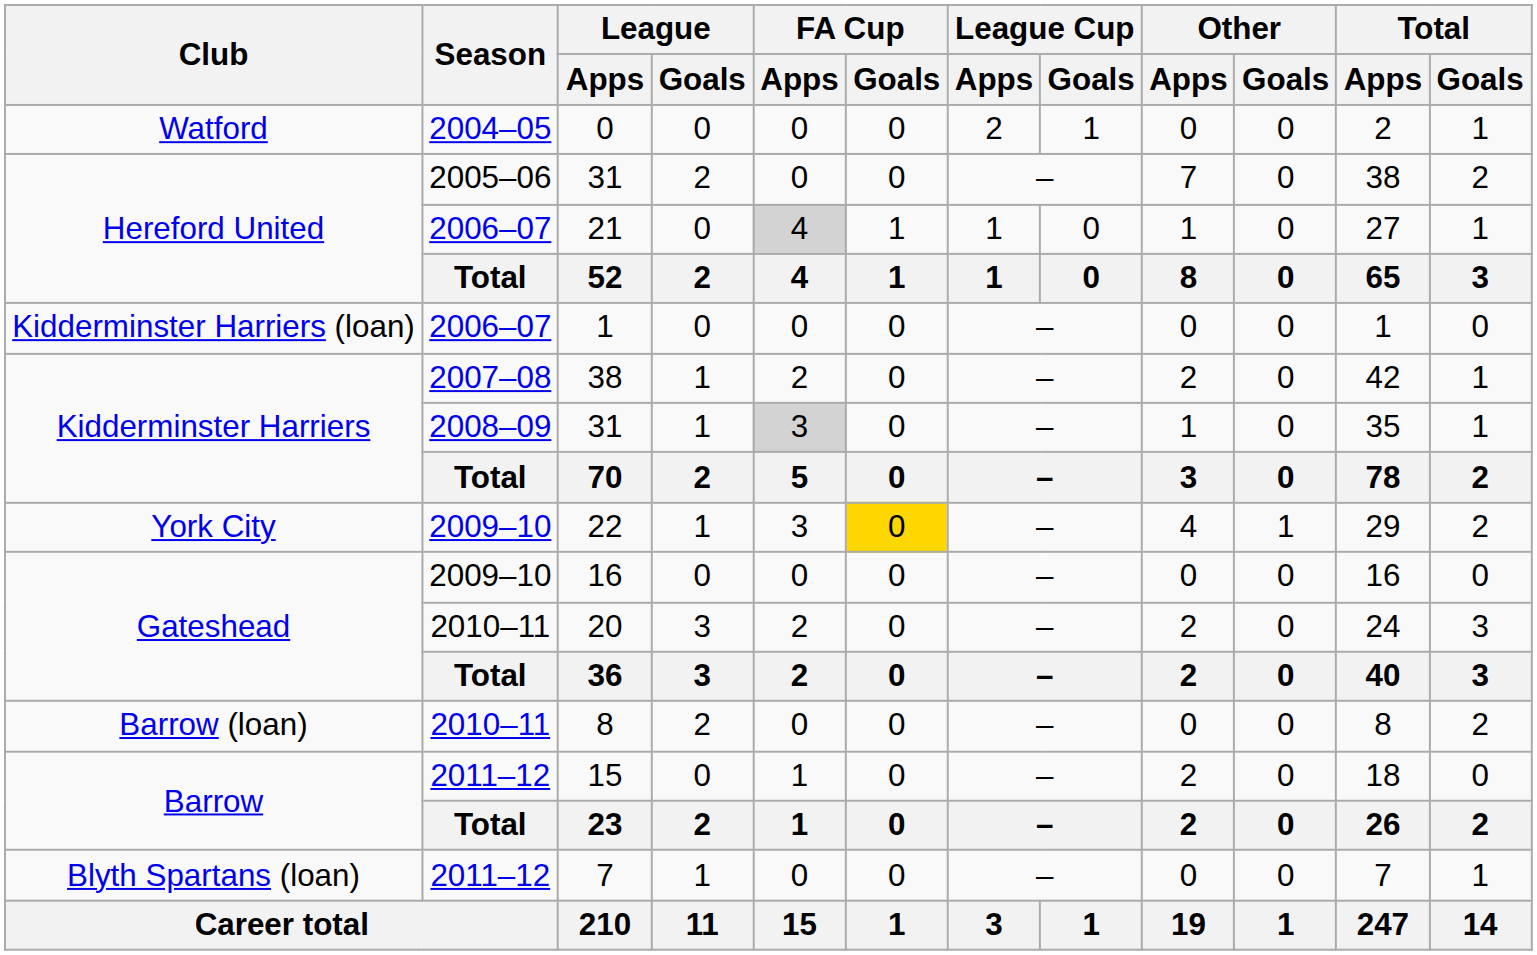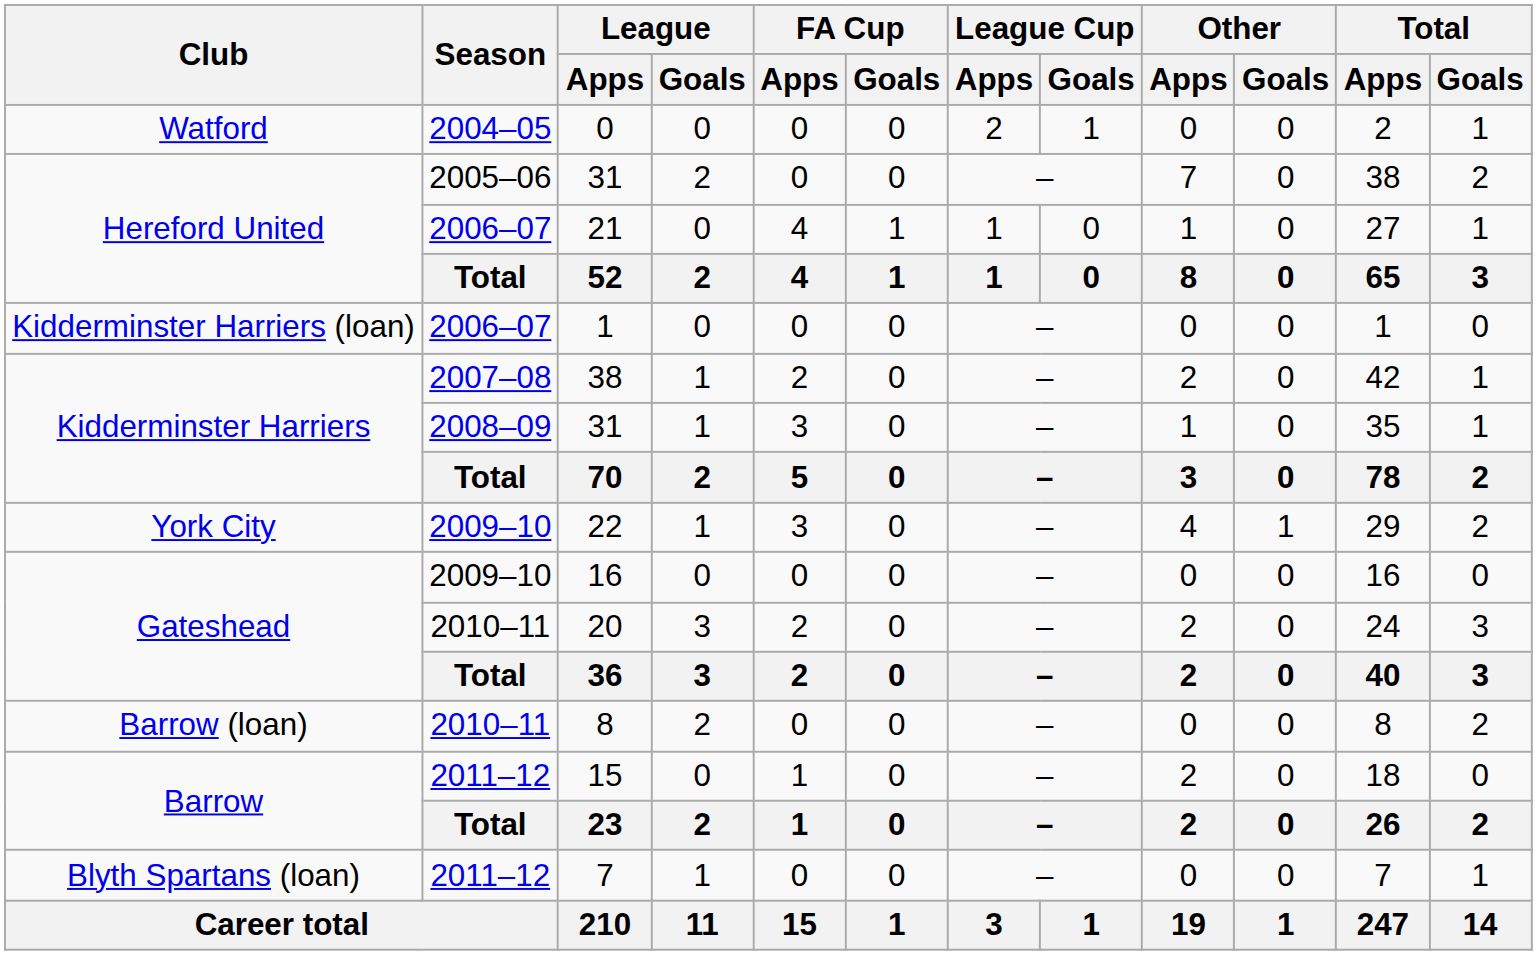(799, 228) lightgrey background -> (799, 228) no background
(799, 427) lightgrey background -> (799, 427) no background
(897, 526) gold background -> (897, 526) no background
